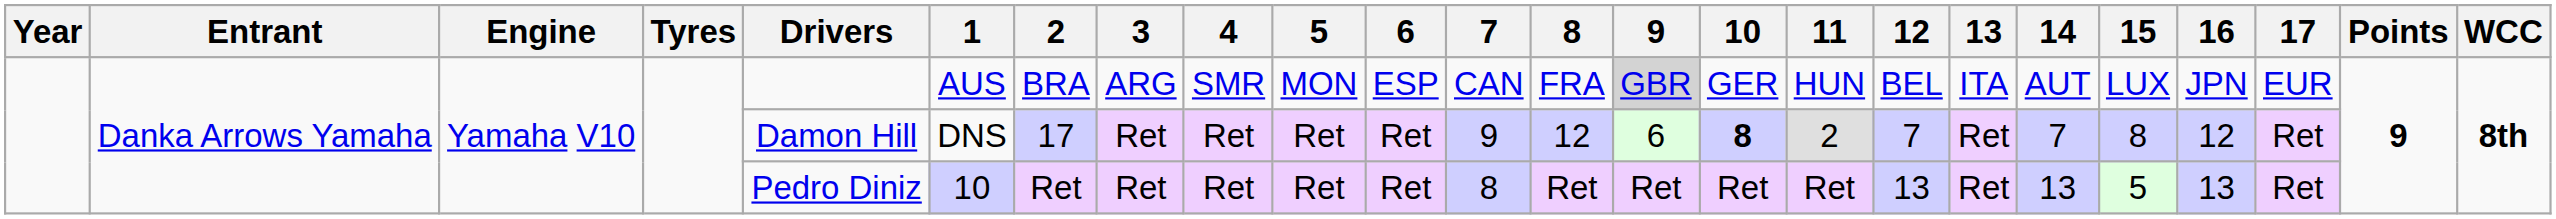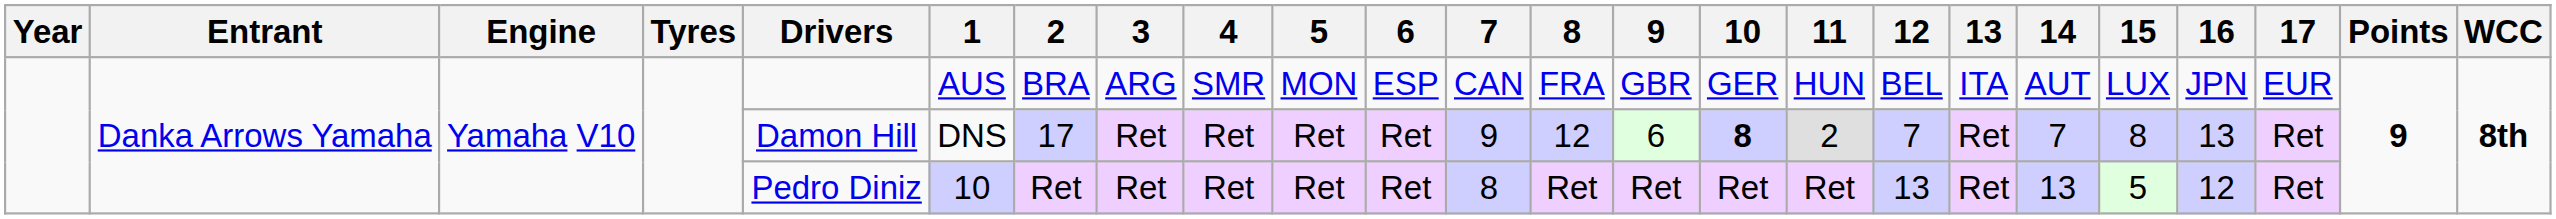(1656, 84) lightgrey background -> (1656, 84) no background
(2217, 136) 12 -> (2217, 136) 13
(2217, 188) 13 -> (2217, 188) 12
